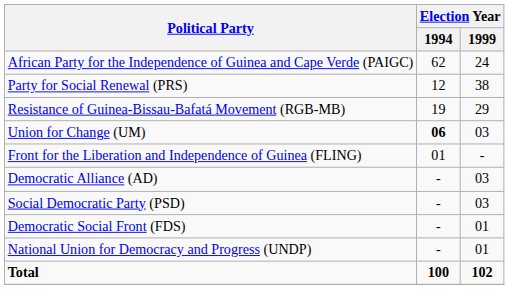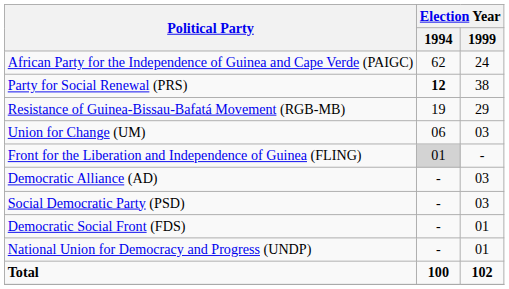(438, 86) normal -> (438, 86) bold
(438, 132) bold -> (438, 132) normal
(438, 156) no background -> (438, 156) lightgrey background
